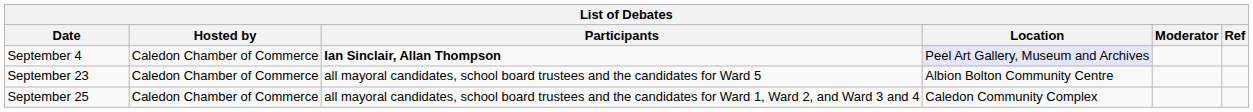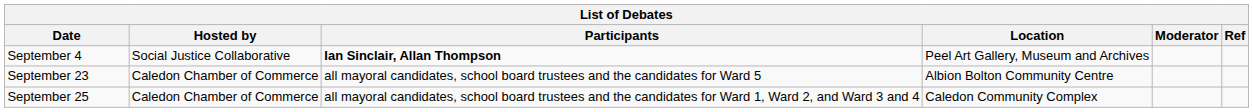(225, 55) Caledon Chamber of Commerce -> (211, 55) Social Justice Collaborative
(1037, 55) lavender background -> (1037, 55) no background
